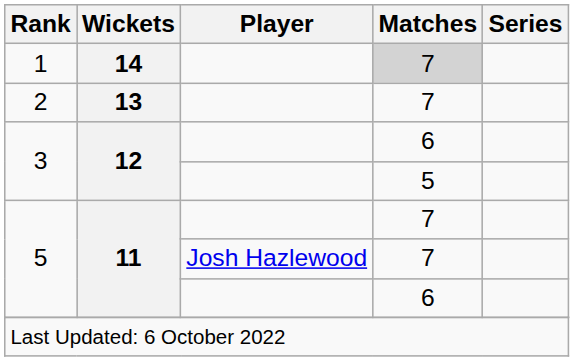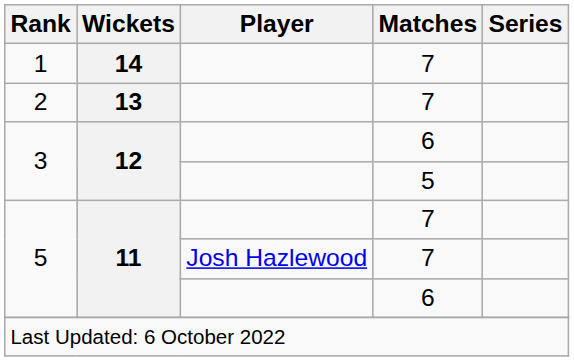(428, 63) lightgrey background -> (428, 63) no background
